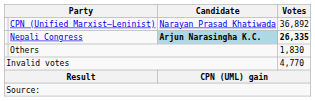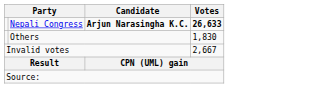- row: (83, 24)
(210, 37) lightblue background -> (138, 24) no background
(294, 37) 26,335 -> (207, 24) 26,633
(292, 63) 4,770 -> (205, 50) 2,667
